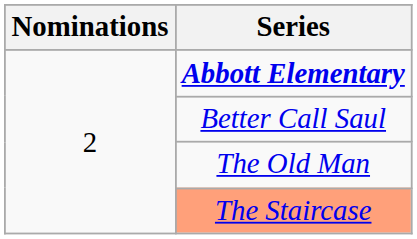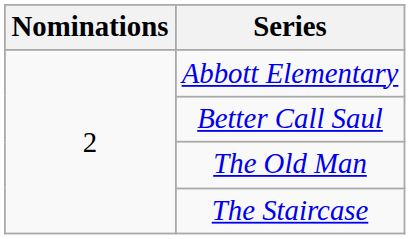(293, 73) bold -> (290, 73) normal
(293, 210) lightsalmon background -> (290, 210) no background
